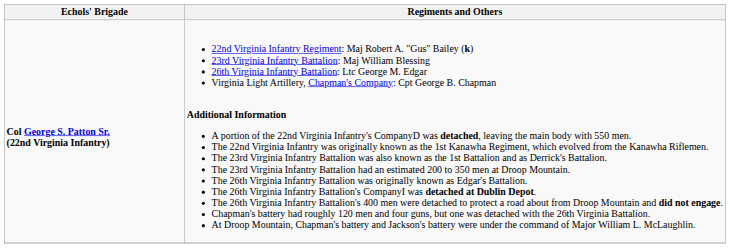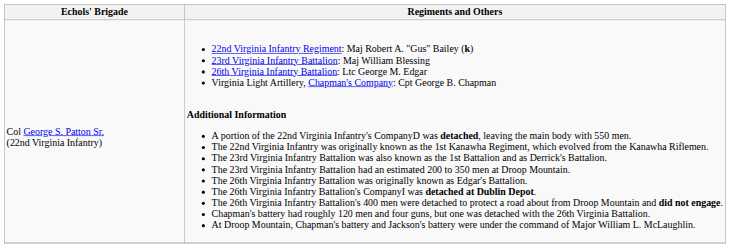(58, 137) bold -> (55, 137) normal
